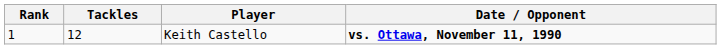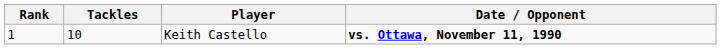(74, 34) 12 -> (74, 34) 10
